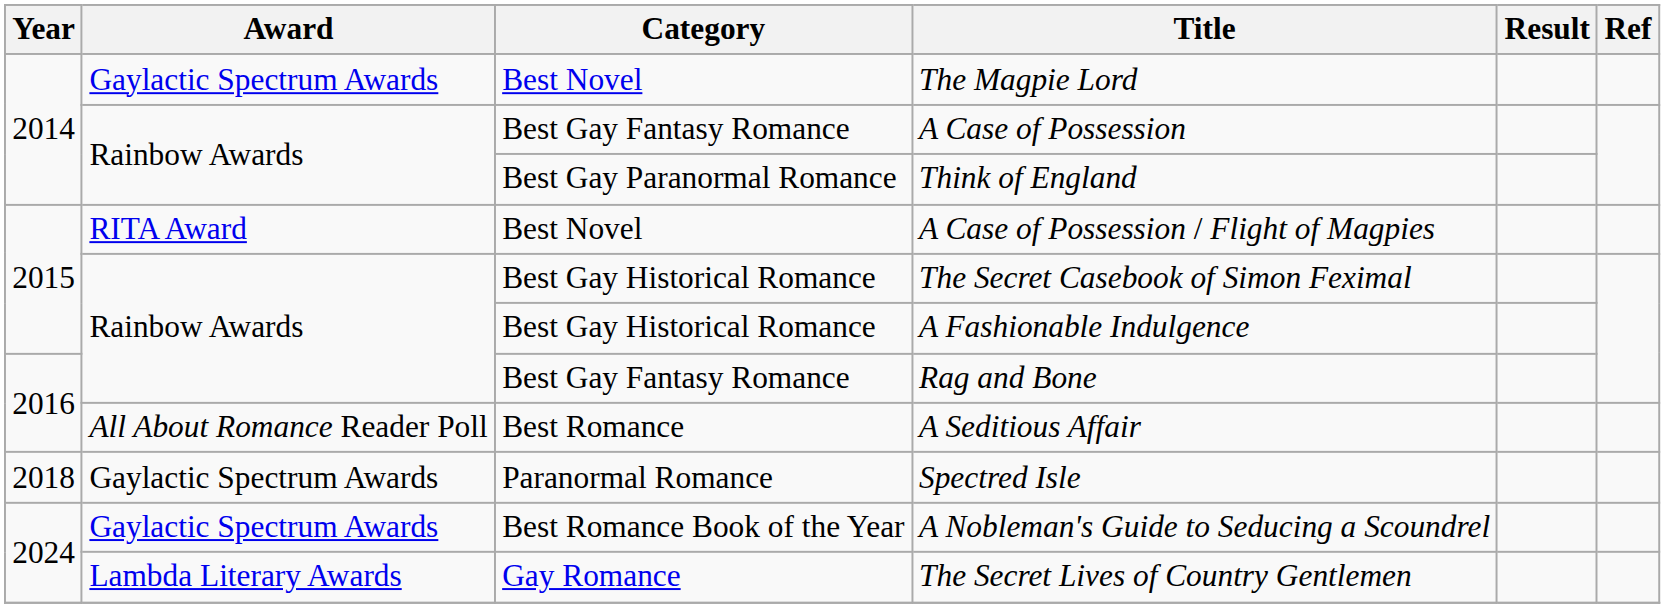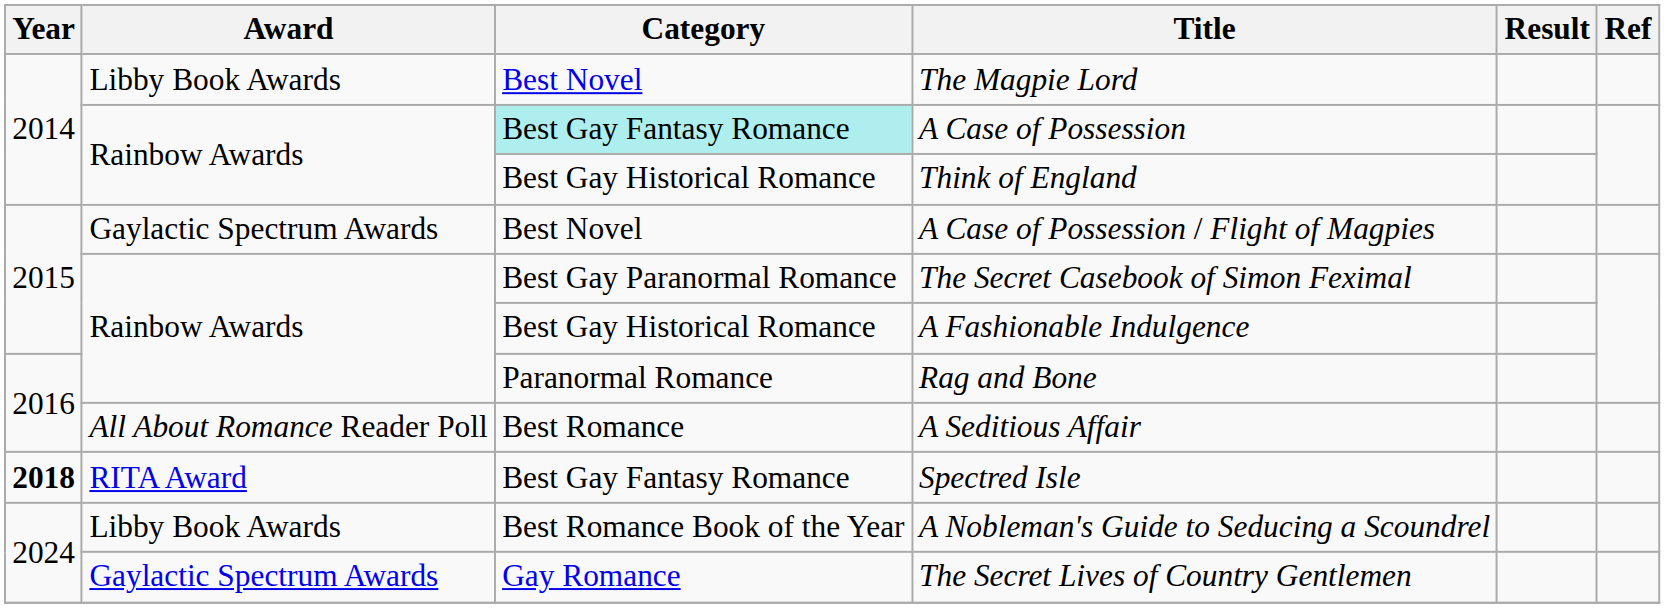(264, 79) Gaylactic Spectrum Awards -> (215, 79) Libby Book Awards
(676, 128) no background -> (676, 128) paleturquoise background
(699, 178) Best Gay Paranormal Romance -> (689, 178) Best Gay Historical Romance
(168, 228) RITA Award -> (264, 228) Gaylactic Spectrum Awards
(689, 278) Best Gay Historical Romance -> (699, 278) Best Gay Paranormal Romance
(676, 377) Best Gay Fantasy Romance -> (638, 377) Paranormal Romance
(44, 476) normal -> (44, 476) bold
(264, 476) Gaylactic Spectrum Awards -> (168, 476) RITA Award
(638, 476) Paranormal Romance -> (676, 476) Best Gay Fantasy Romance
(264, 526) Gaylactic Spectrum Awards -> (215, 526) Libby Book Awards
(246, 576) Lambda Literary Awards -> (264, 576) Gaylactic Spectrum Awards
